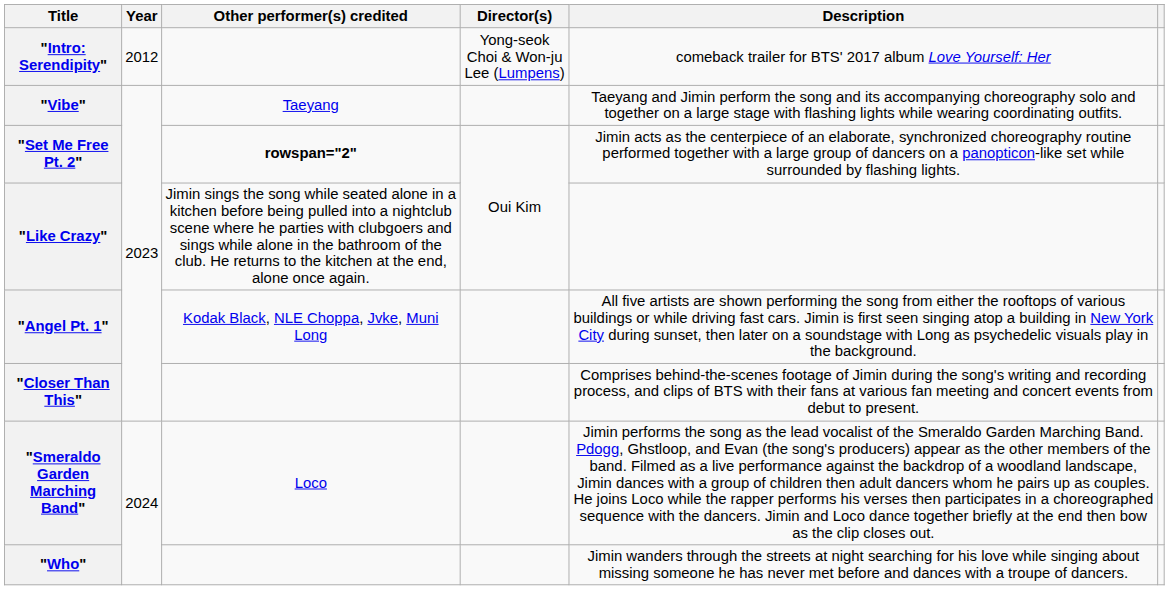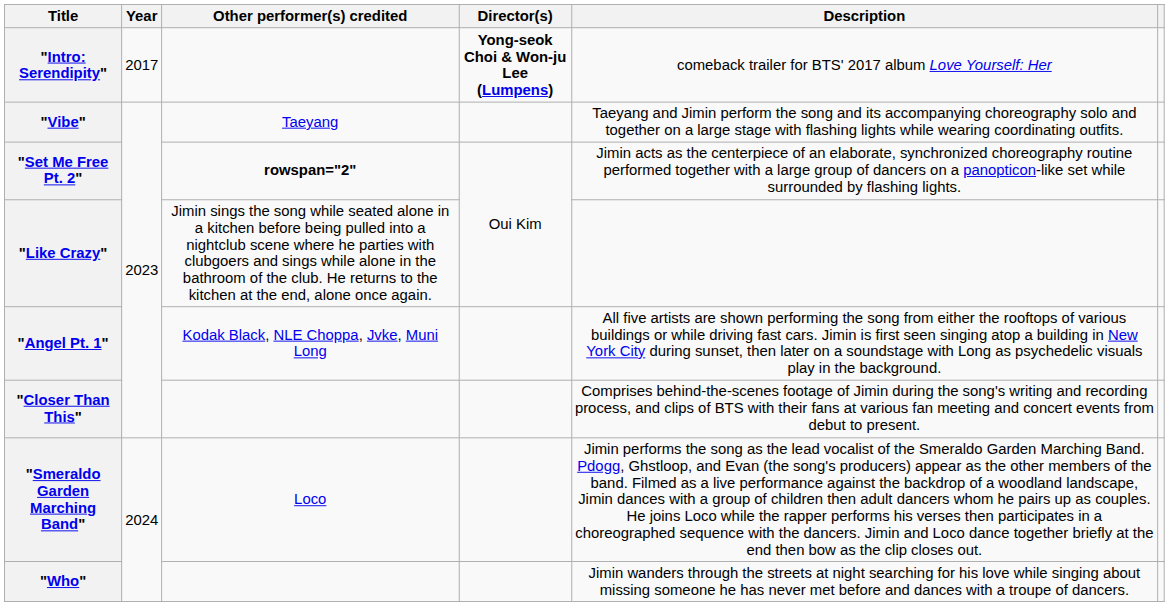(142, 56) 2012 -> (142, 65) 2017
(515, 56) normal -> (515, 65) bold
